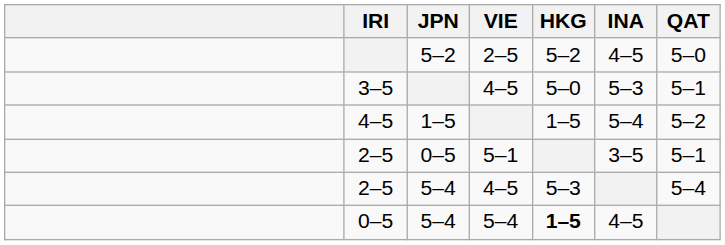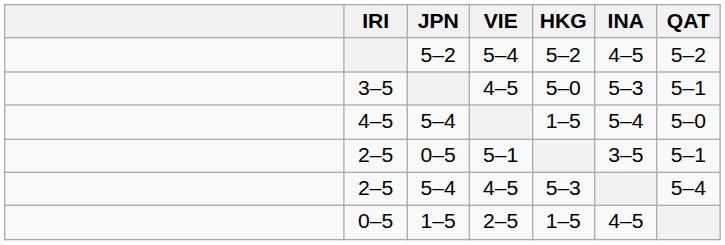(501, 54) 2–5 -> (501, 54) 5–4
(688, 54) 5–0 -> (688, 54) 5–2
(438, 121) 1–5 -> (438, 121) 5–4
(688, 121) 5–2 -> (688, 121) 5–0
(438, 222) 5–4 -> (438, 222) 1–5
(501, 222) 5–4 -> (501, 222) 2–5
(563, 222) bold -> (563, 222) normal
